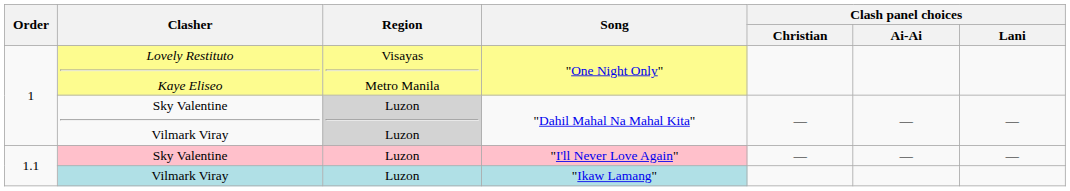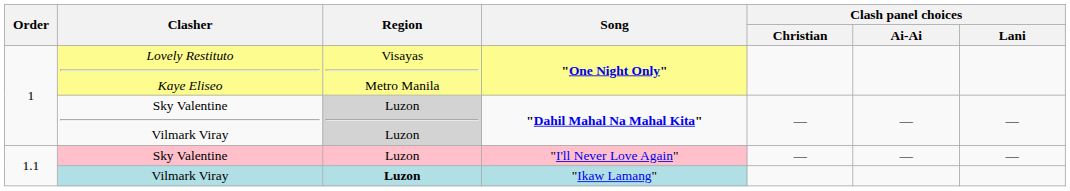(614, 70) normal -> (614, 70) bold
(614, 120) normal -> (614, 120) bold
(402, 176) normal -> (402, 176) bold
